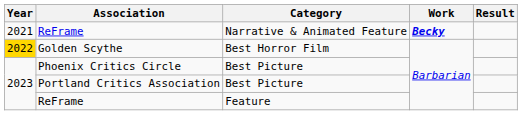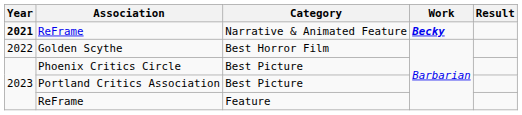(20, 31) normal -> (20, 31) bold
(20, 48) gold background -> (20, 48) no background
